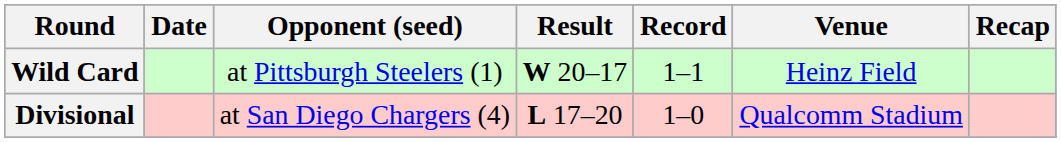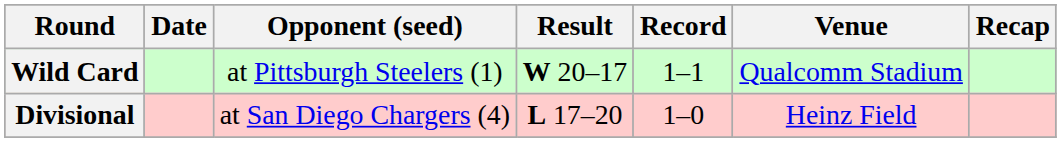(851, 70) Heinz Field -> (851, 70) Qualcomm Stadium
(851, 114) Qualcomm Stadium -> (851, 114) Heinz Field
